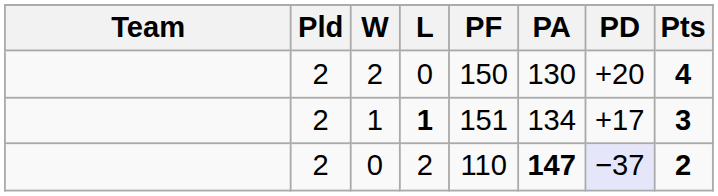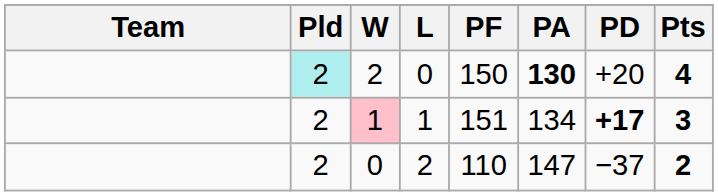(321, 73) no background -> (321, 73) paleturquoise background
(552, 73) normal -> (552, 73) bold
(375, 119) no background -> (375, 119) pink background
(425, 119) bold -> (425, 119) normal
(620, 119) normal -> (620, 119) bold
(552, 166) bold -> (552, 166) normal
(620, 166) lavender background -> (620, 166) no background
